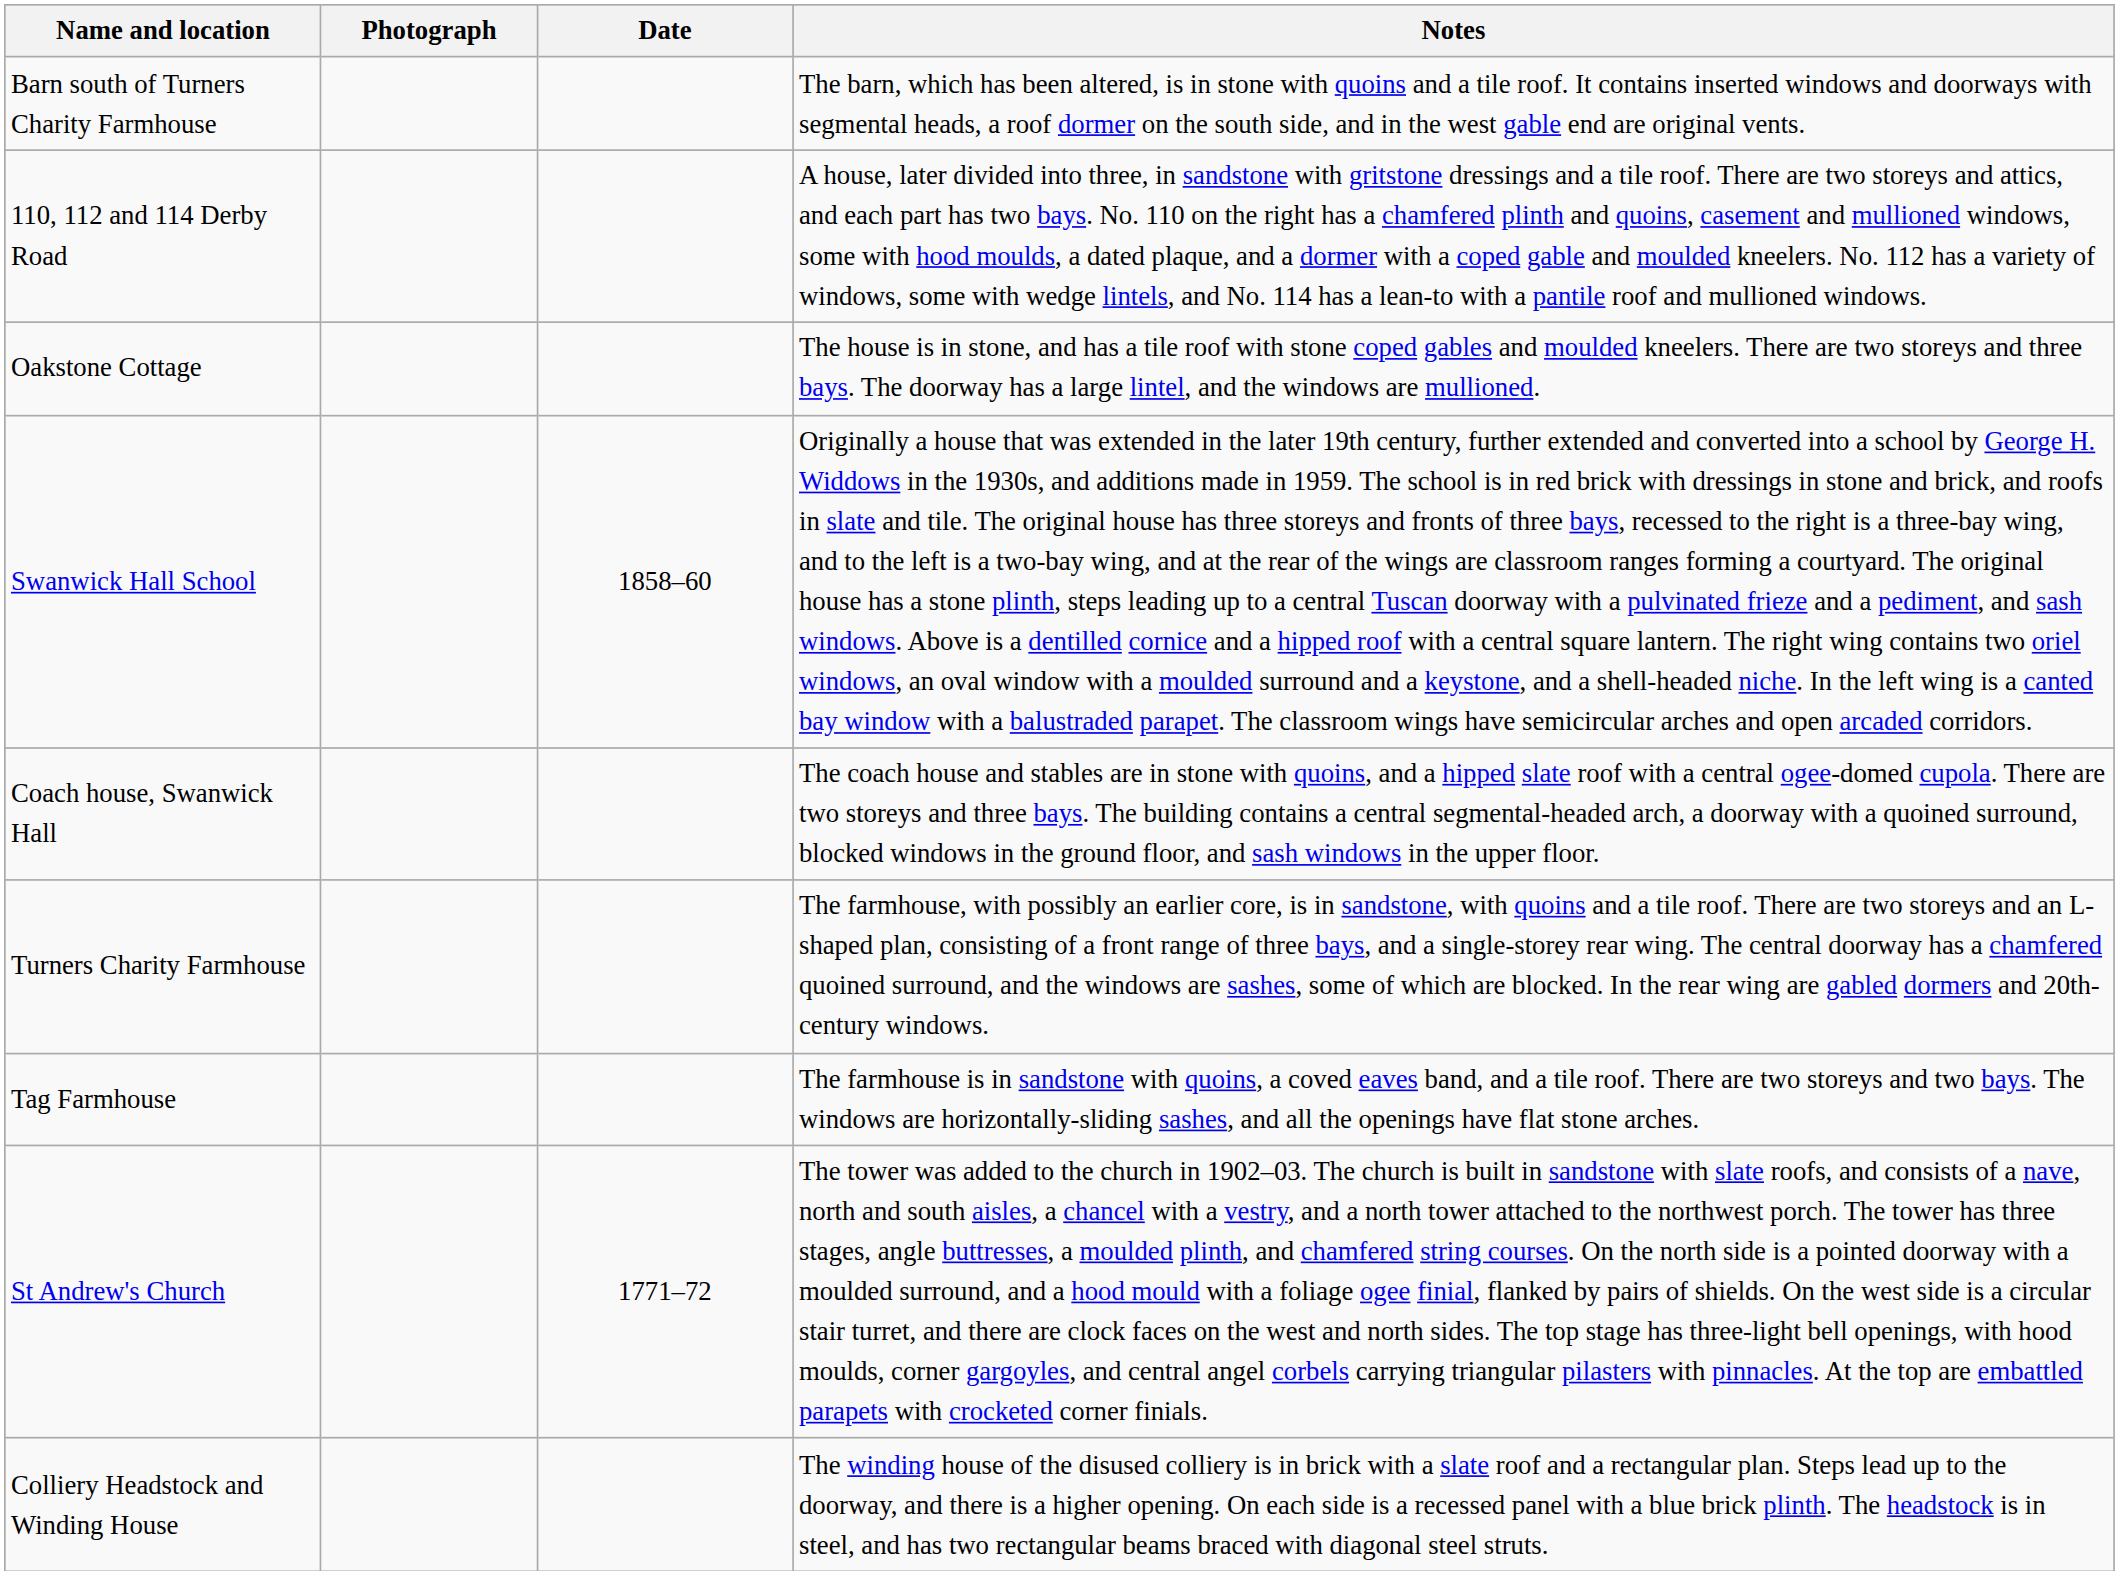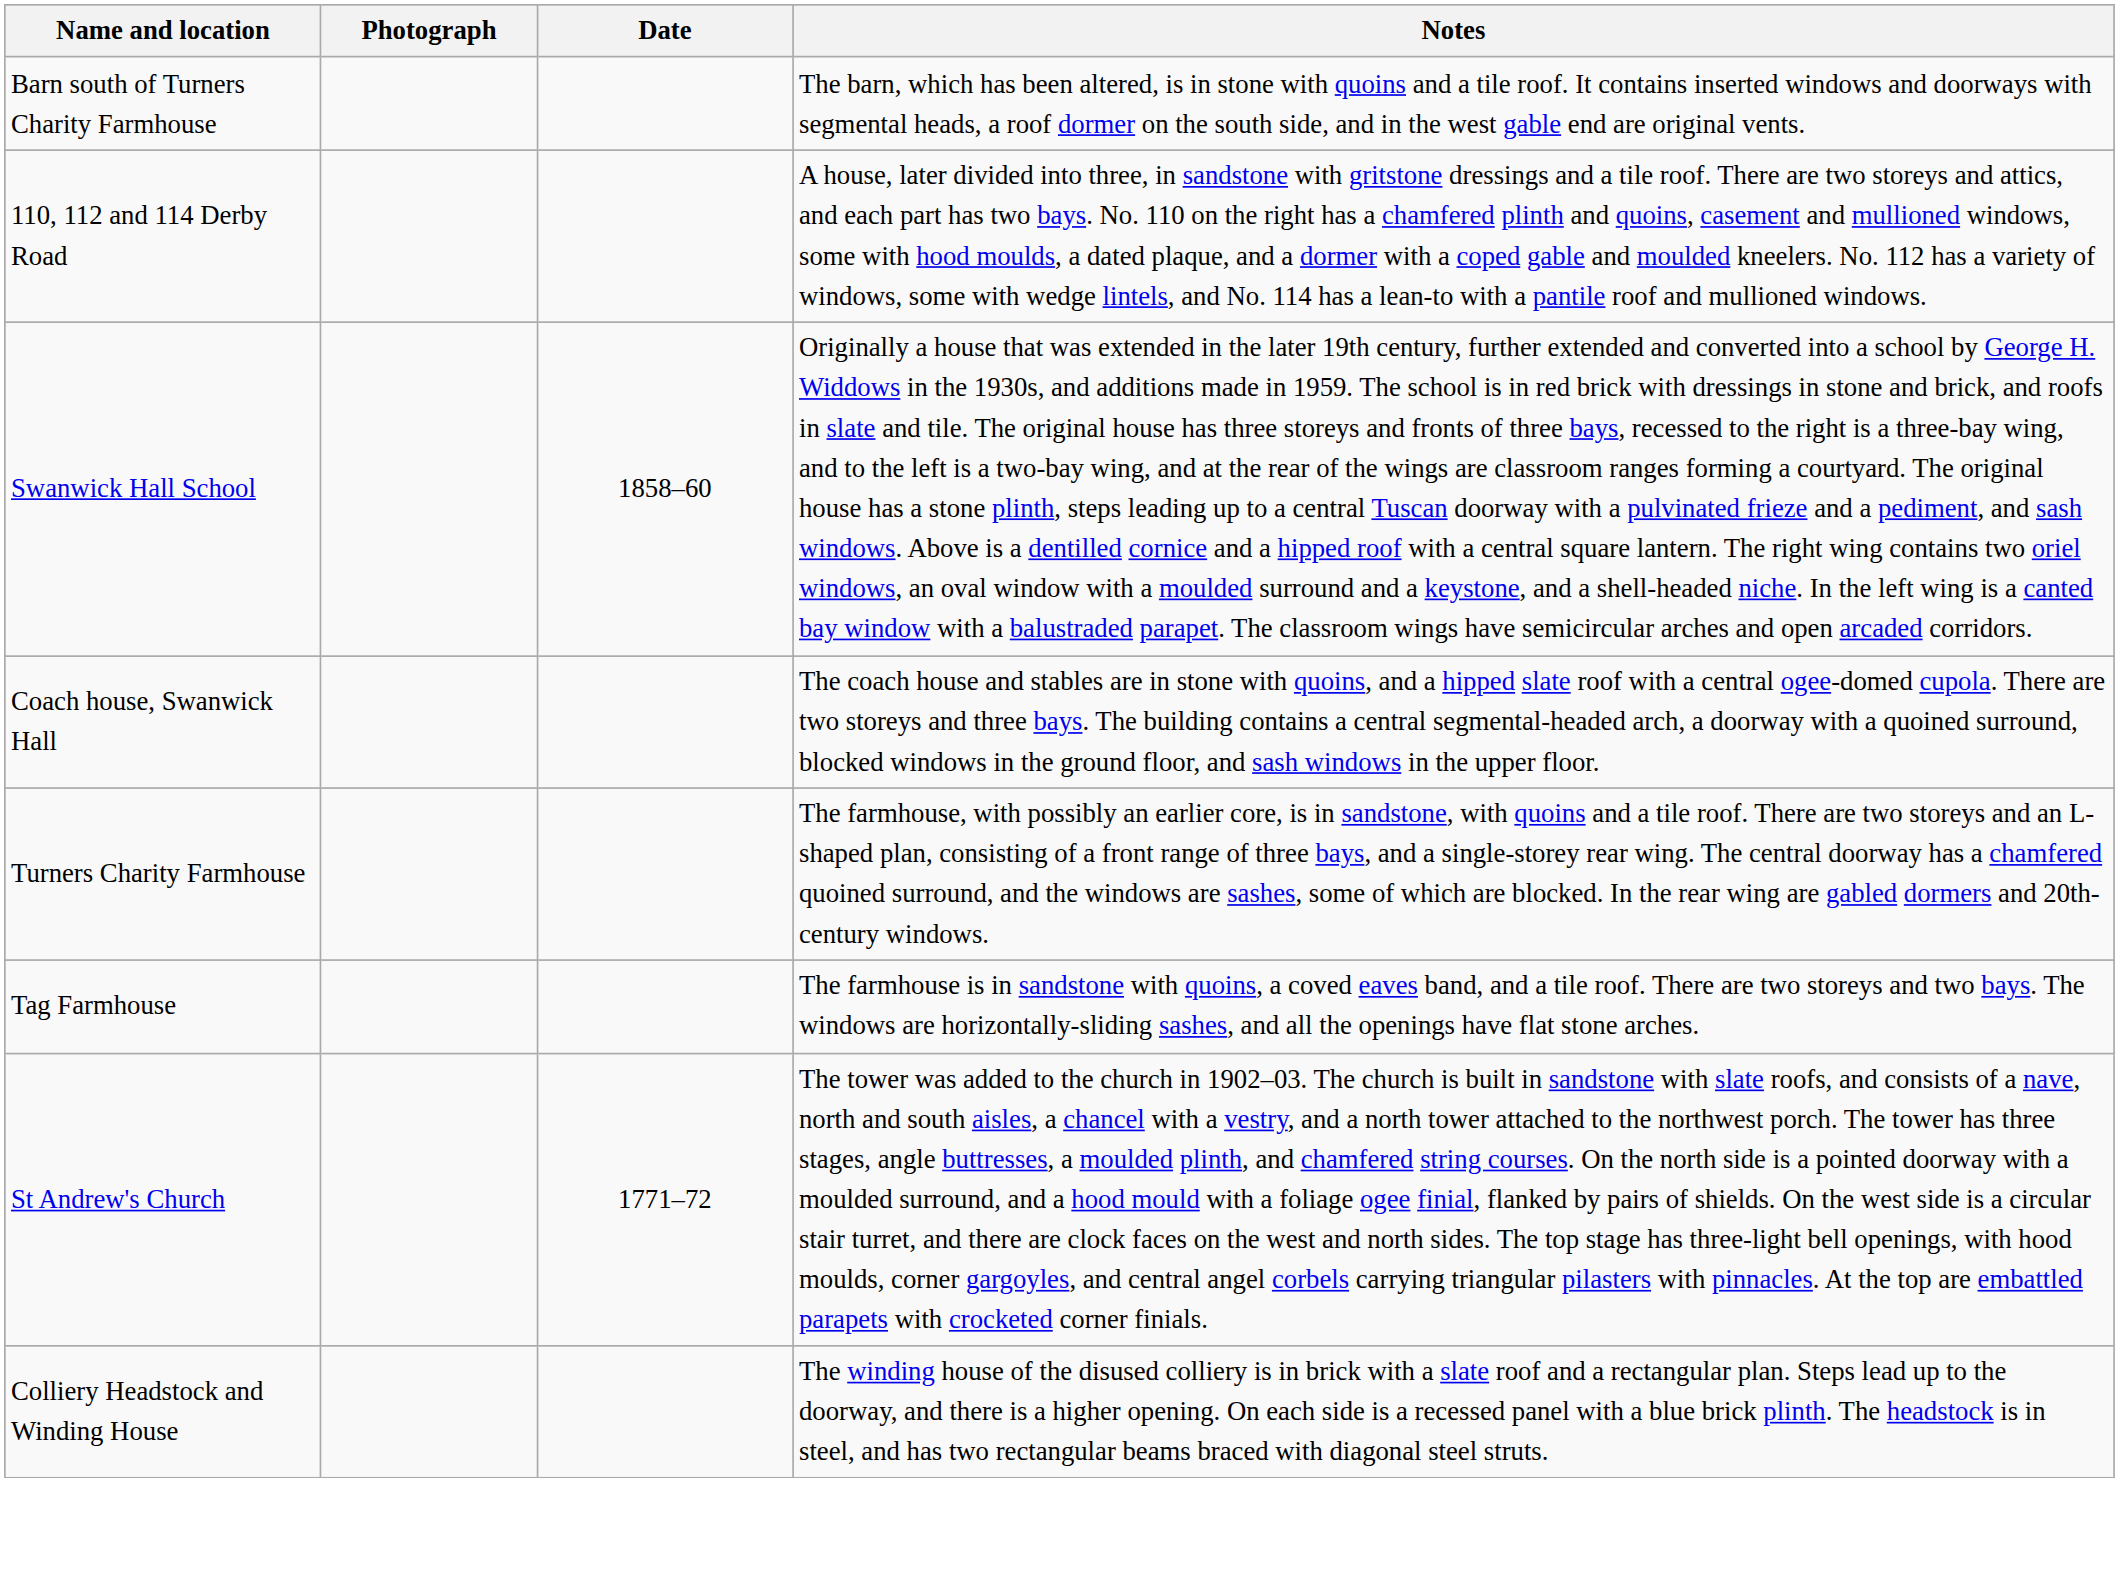- row: (106, 368)
